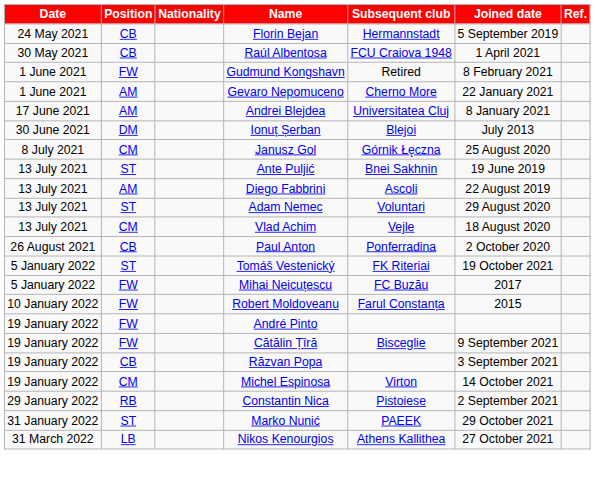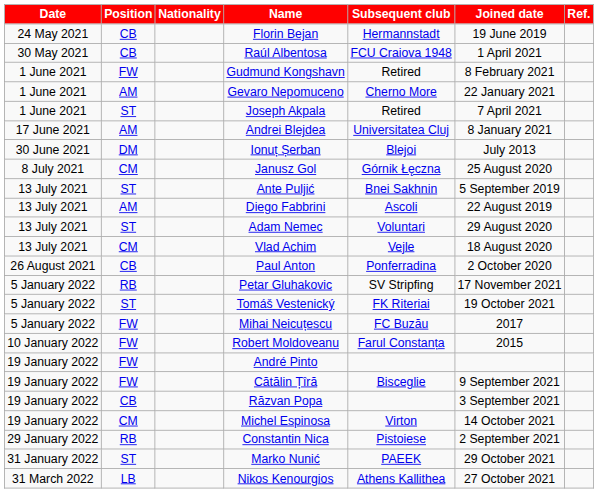(508, 34) 5 September 2019 -> (510, 34) 19 June 2019
+ row: (286, 111)
(508, 169) 19 June 2019 -> (510, 189) 5 September 2019
+ row: (286, 285)
